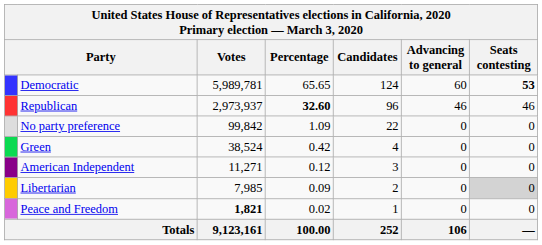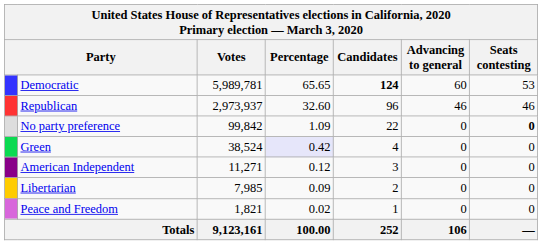(389, 85) normal -> (389, 85) bold
(529, 85) bold -> (529, 85) normal
(316, 106) bold -> (316, 106) normal
(532, 126) normal -> (532, 126) bold
(320, 147) no background -> (320, 147) lavender background
(532, 188) lightgrey background -> (532, 188) no background
(248, 208) bold -> (248, 208) normal
